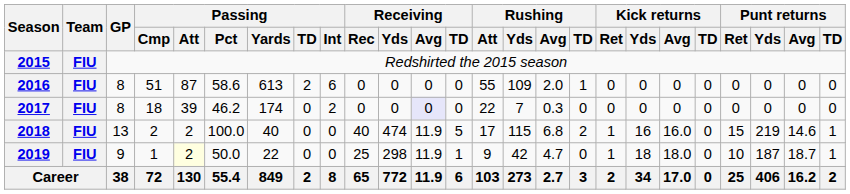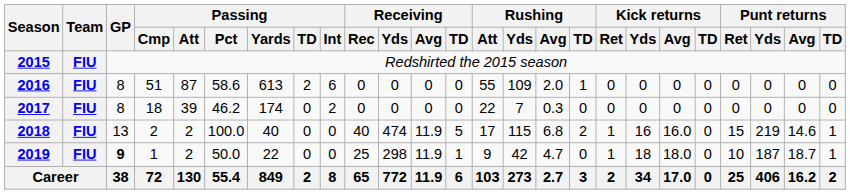(429, 108) lavender background -> (429, 108) no background
(121, 154) normal -> (121, 154) bold
(189, 154) lightyellow background -> (189, 154) no background
